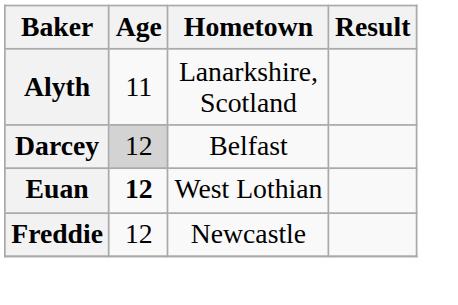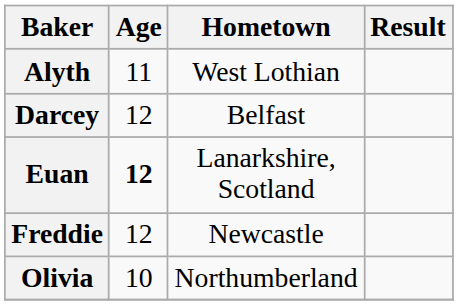(248, 86) Lanarkshire, Scotland -> (266, 71) West Lothian
(139, 146) lightgrey background -> (139, 114) no background
(248, 189) West Lothian -> (266, 174) Lanarkshire, Scotland
+ row: (57, 277)
